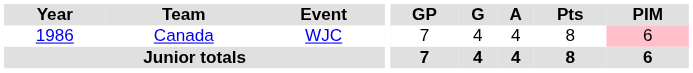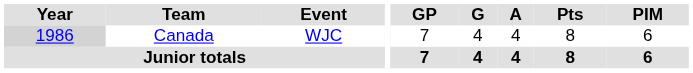(55, 36) no background -> (55, 36) lightgrey background
(648, 36) pink background -> (648, 36) no background
